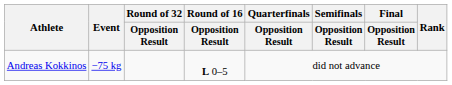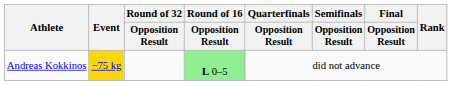(106, 66) no background -> (106, 66) gold background
(215, 72) no background -> (215, 72) lightgreen background
